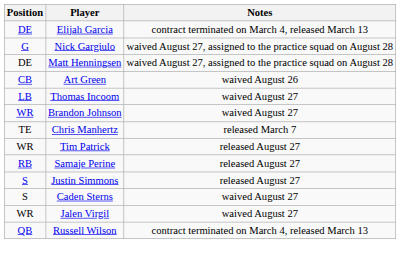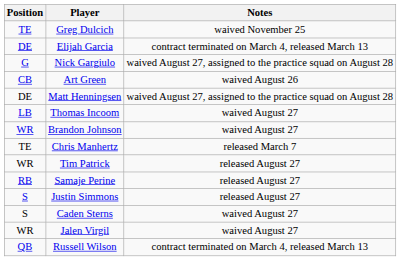+ row: (85, 29)
rows swapped: (85, 79) <-> (85, 63)
